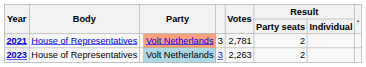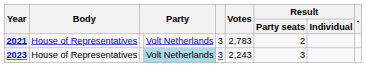(180, 41) lightsalmon background -> (180, 41) no background
(240, 41) 2,781 -> (240, 41) 2,783
(240, 56) 2,263 -> (240, 56) 2,243
(303, 56) 2 -> (303, 56) 3
